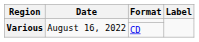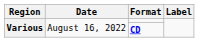(135, 30) normal -> (135, 30) bold
